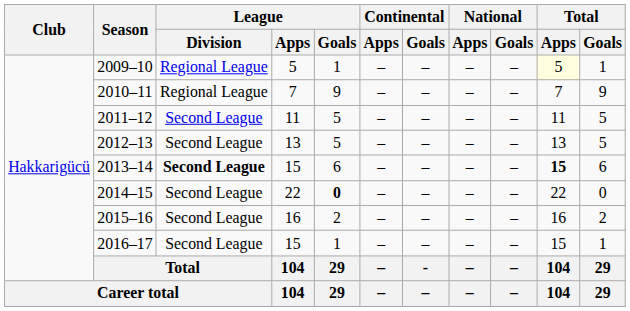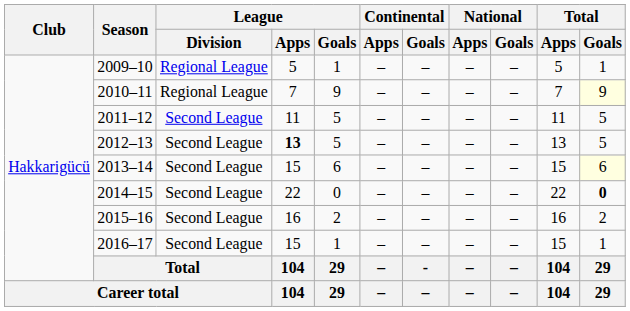(558, 67) lightyellow background -> (558, 67) no background
(603, 92) no background -> (603, 92) lightyellow background
(293, 142) normal -> (293, 142) bold
(214, 167) bold -> (214, 167) normal
(558, 167) bold -> (558, 167) normal
(603, 167) no background -> (603, 167) lightyellow background
(337, 192) bold -> (337, 192) normal
(603, 192) normal -> (603, 192) bold
